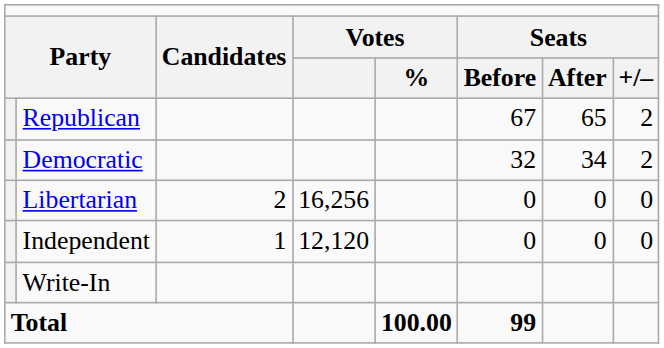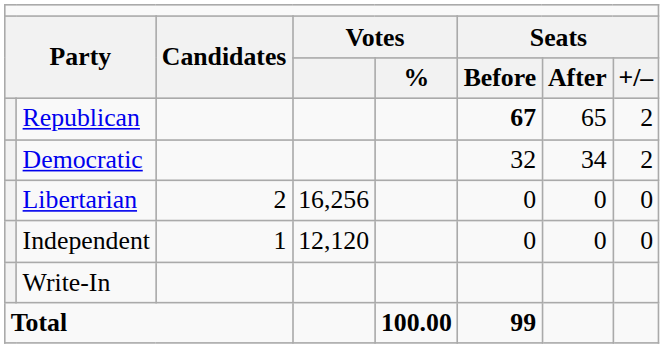(523, 118) normal -> (523, 118) bold
